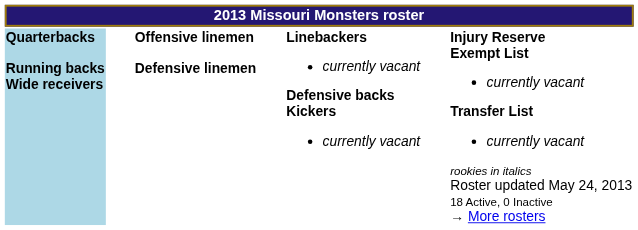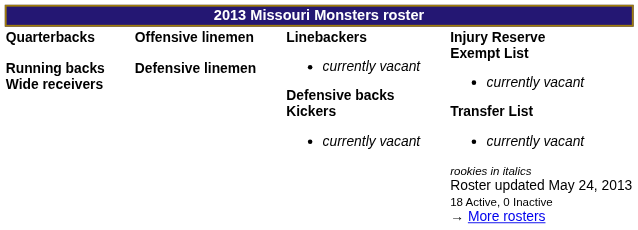(55, 60) lightblue background -> (55, 60) no background
